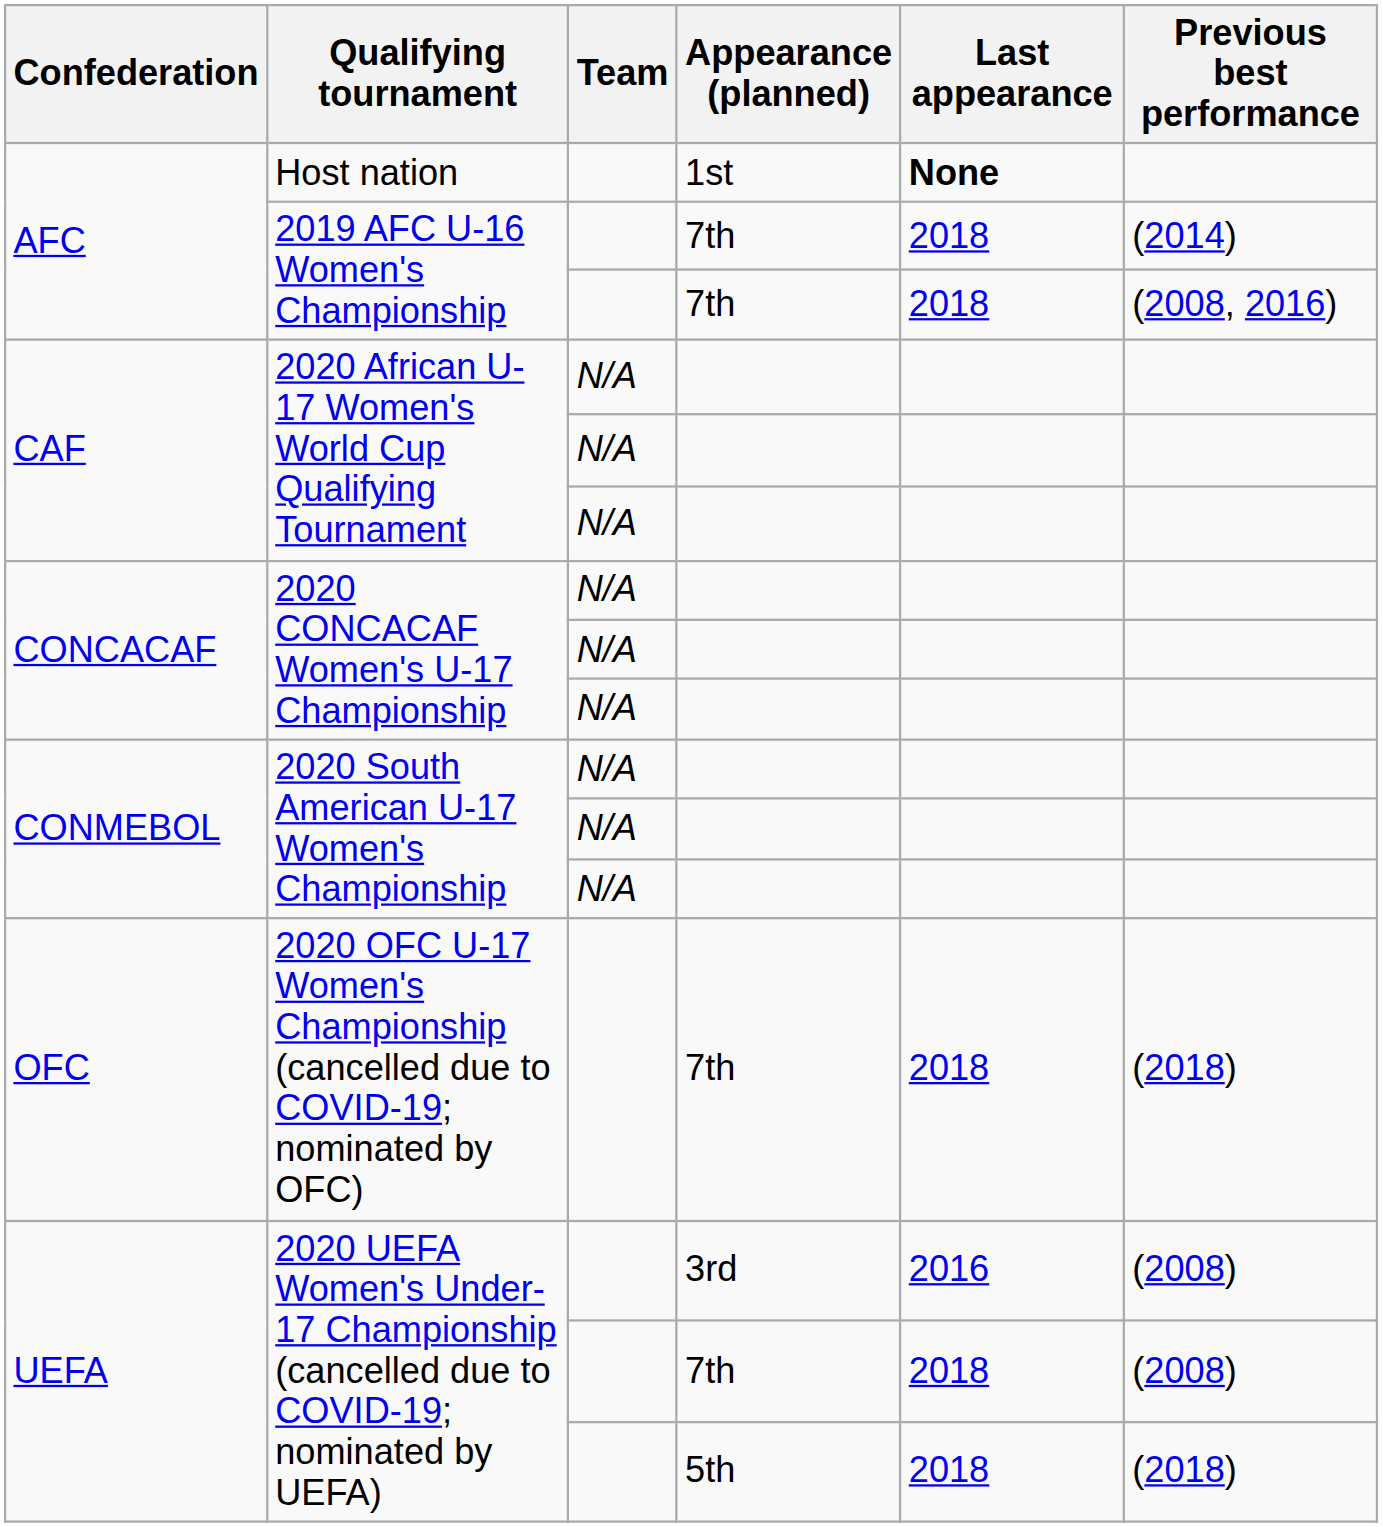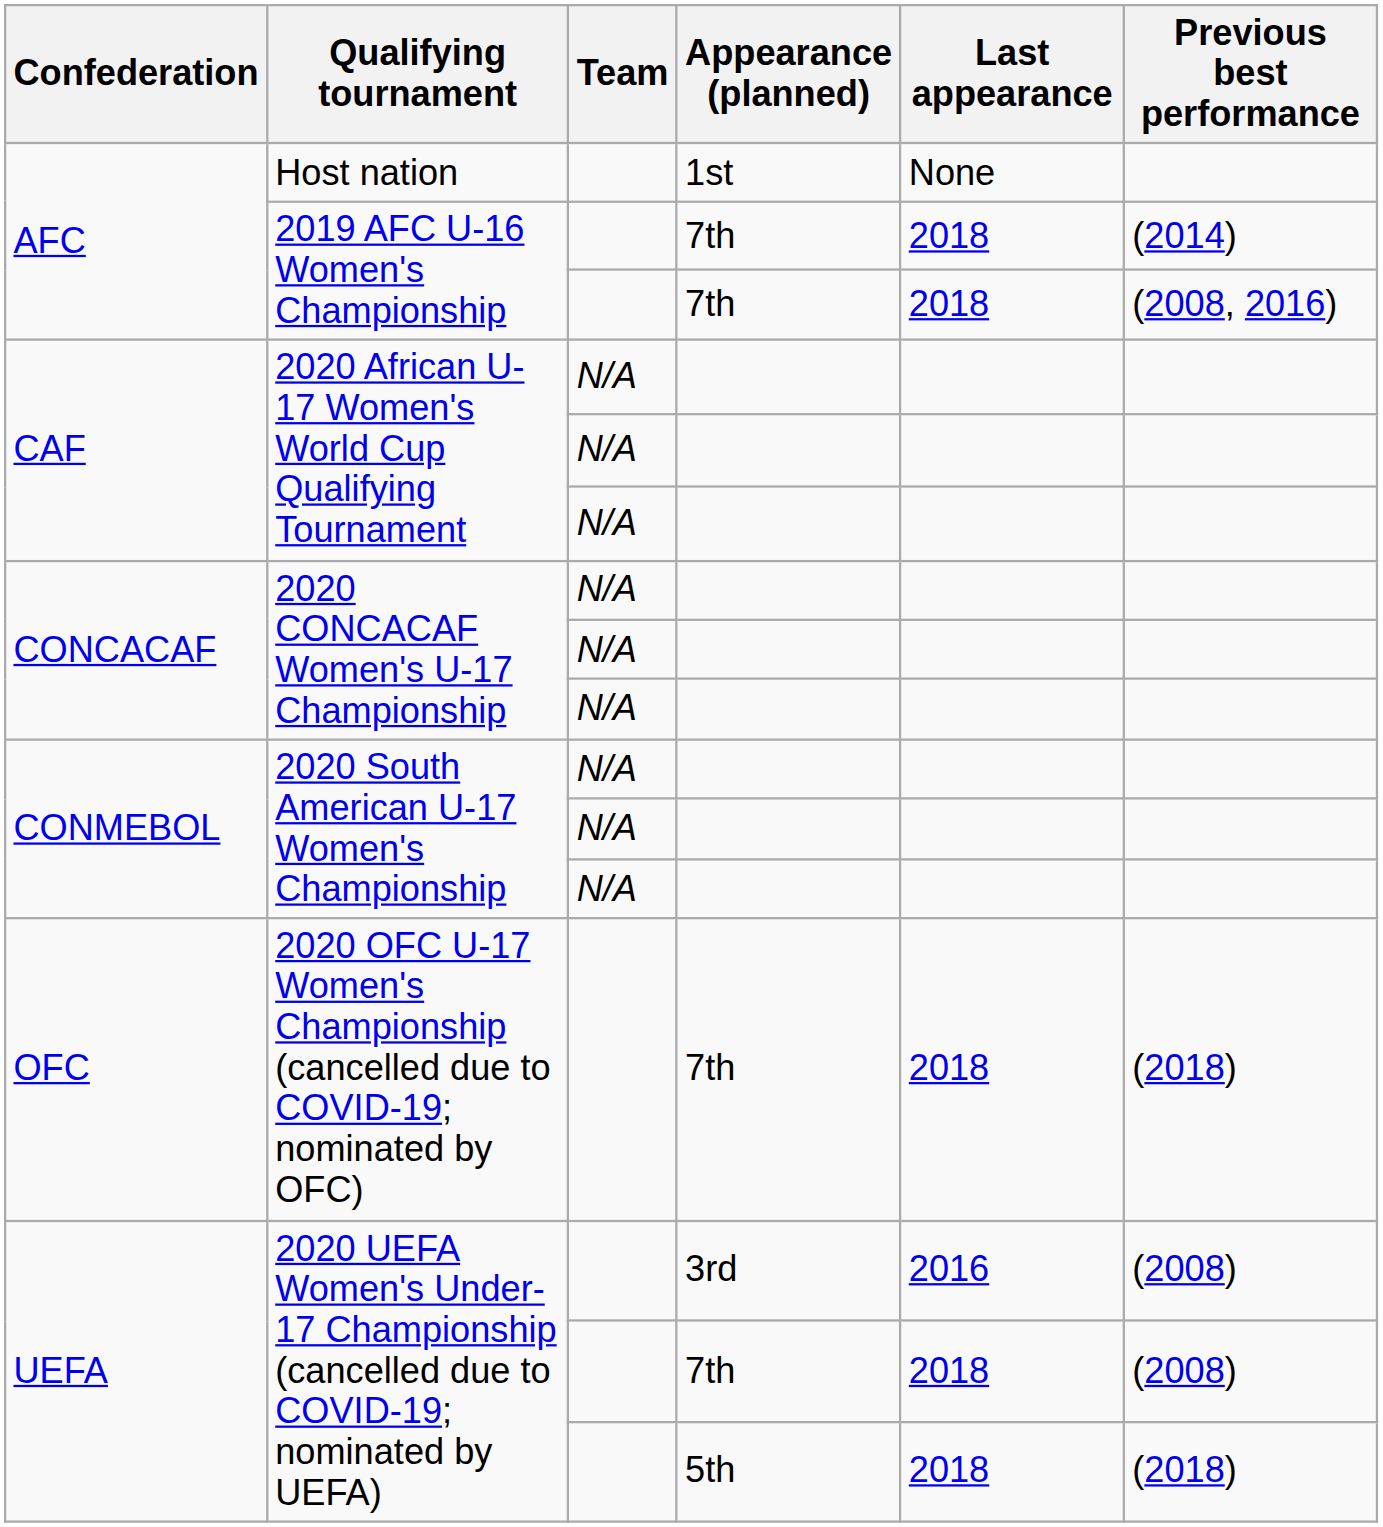(954, 171) bold -> (952, 171) normal
